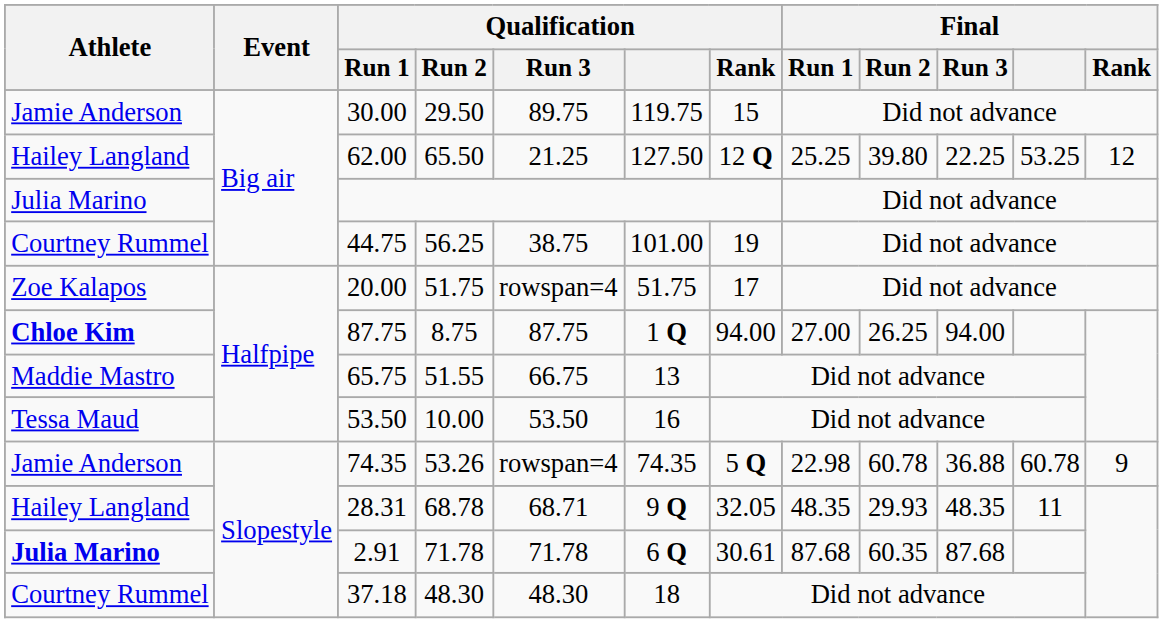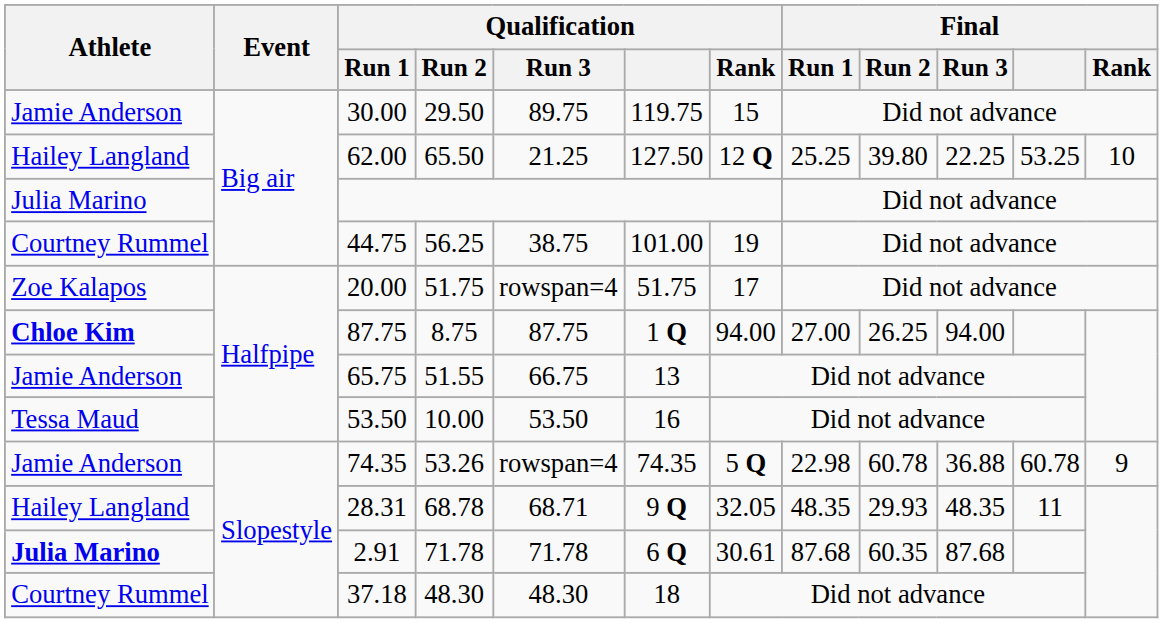(1122, 156) 12 -> (1122, 156) 10
(93, 375) Maddie Mastro -> (97, 375) Jamie Anderson
